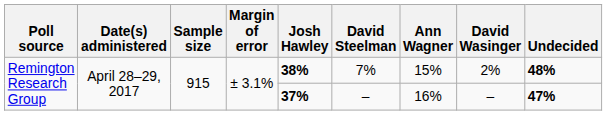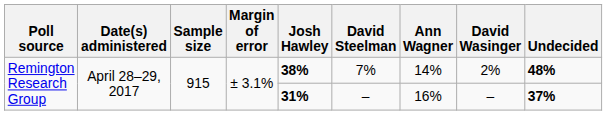(428, 71) 15% -> (428, 71) 14%
(295, 97) 37% -> (295, 97) 31%
(542, 97) 47% -> (542, 97) 37%
